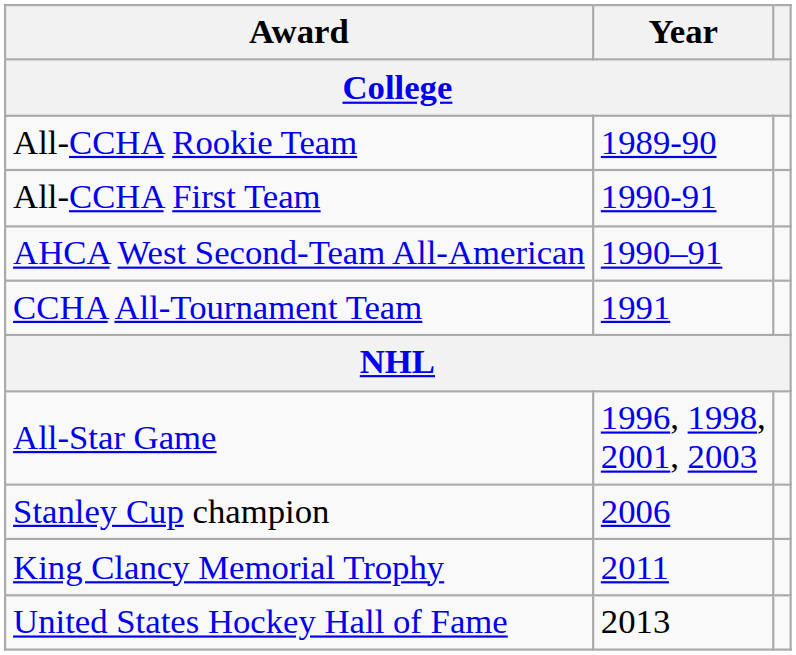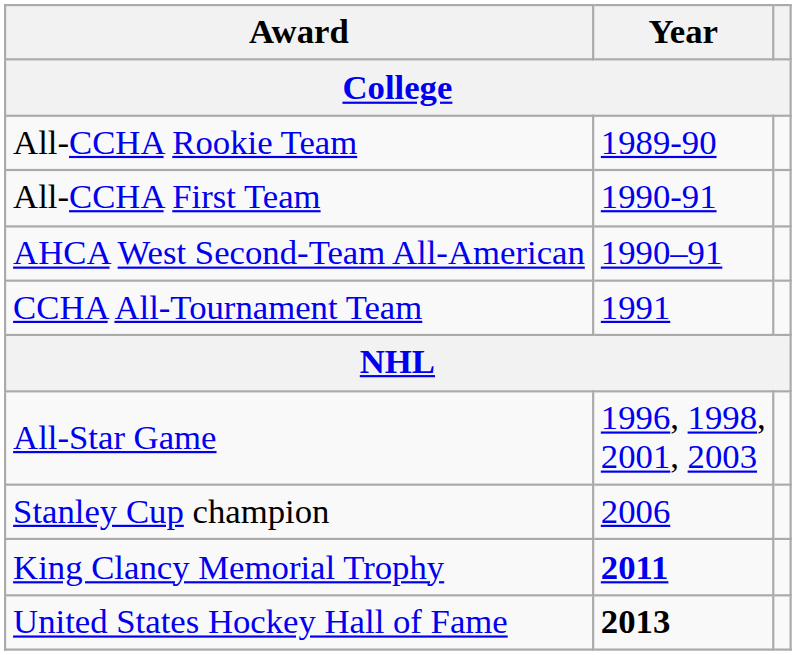(635, 566) normal -> (635, 566) bold
(636, 621) normal -> (636, 621) bold
